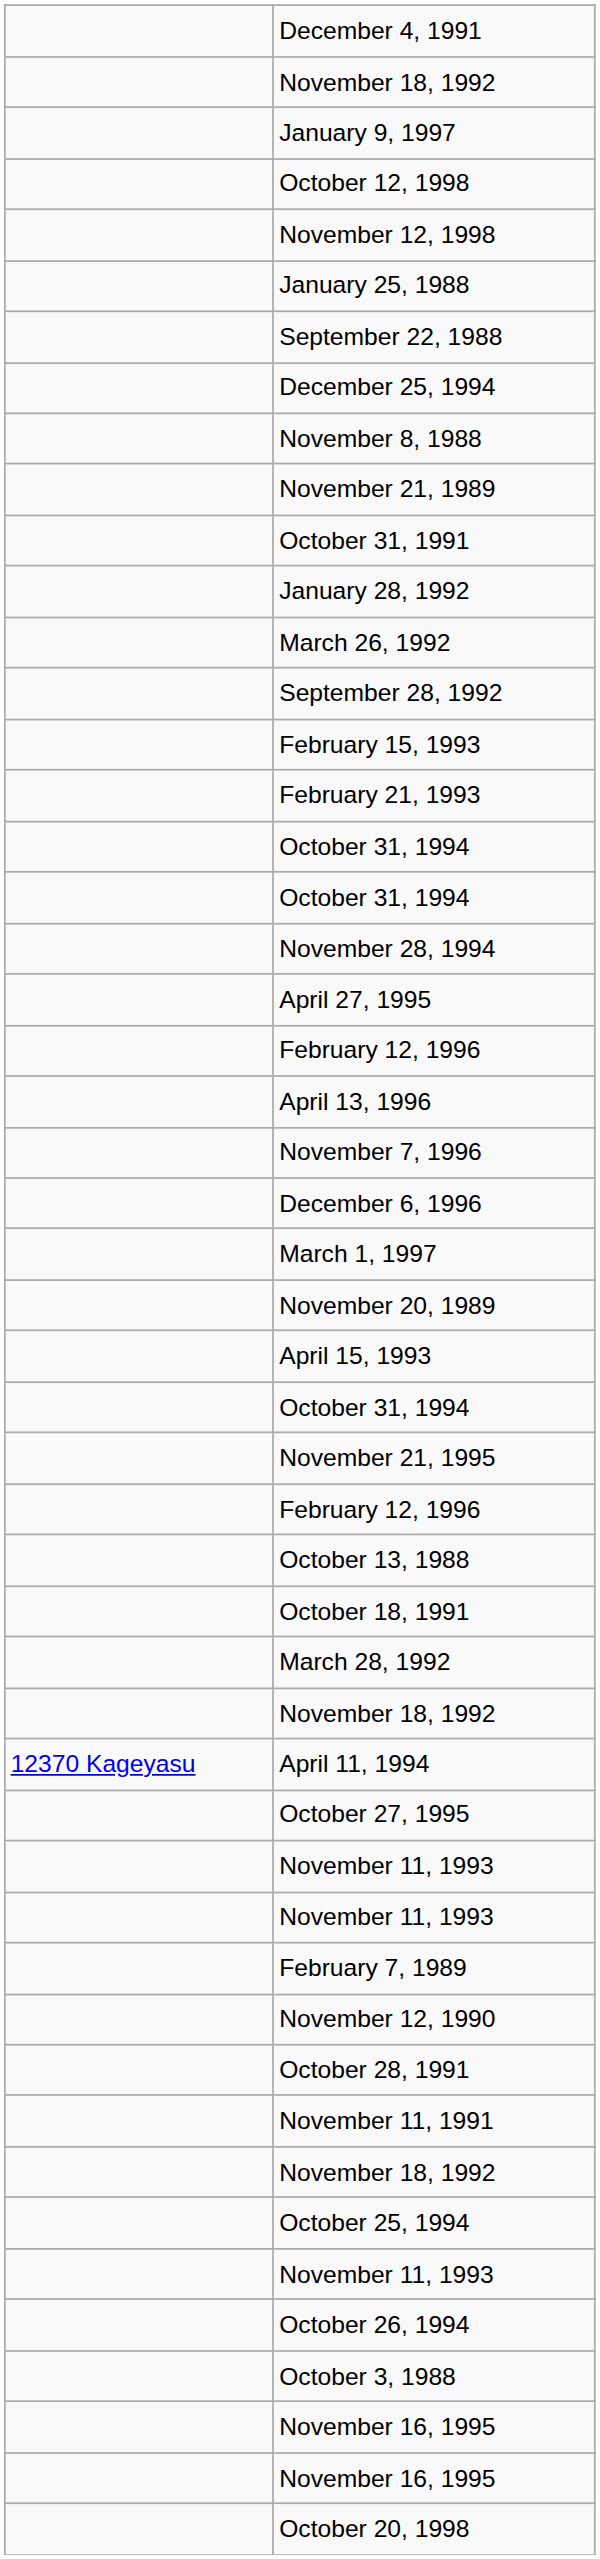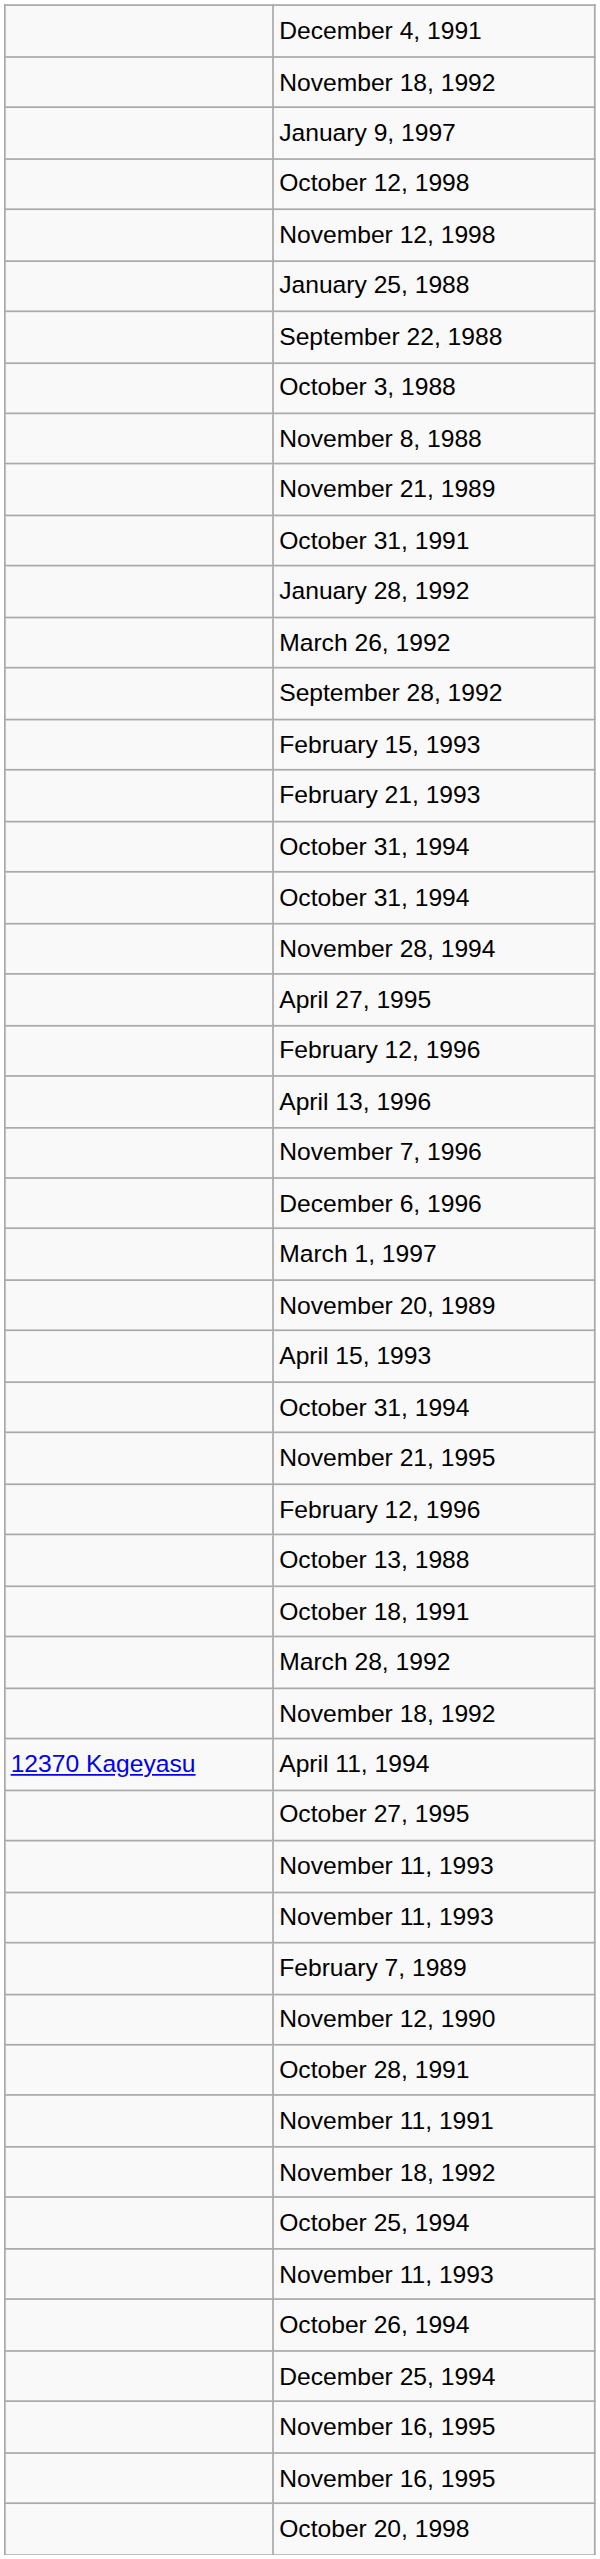(387, 387) December 25, 1994 -> (368, 387) October 3, 1988
(368, 2375) October 3, 1988 -> (387, 2375) December 25, 1994
